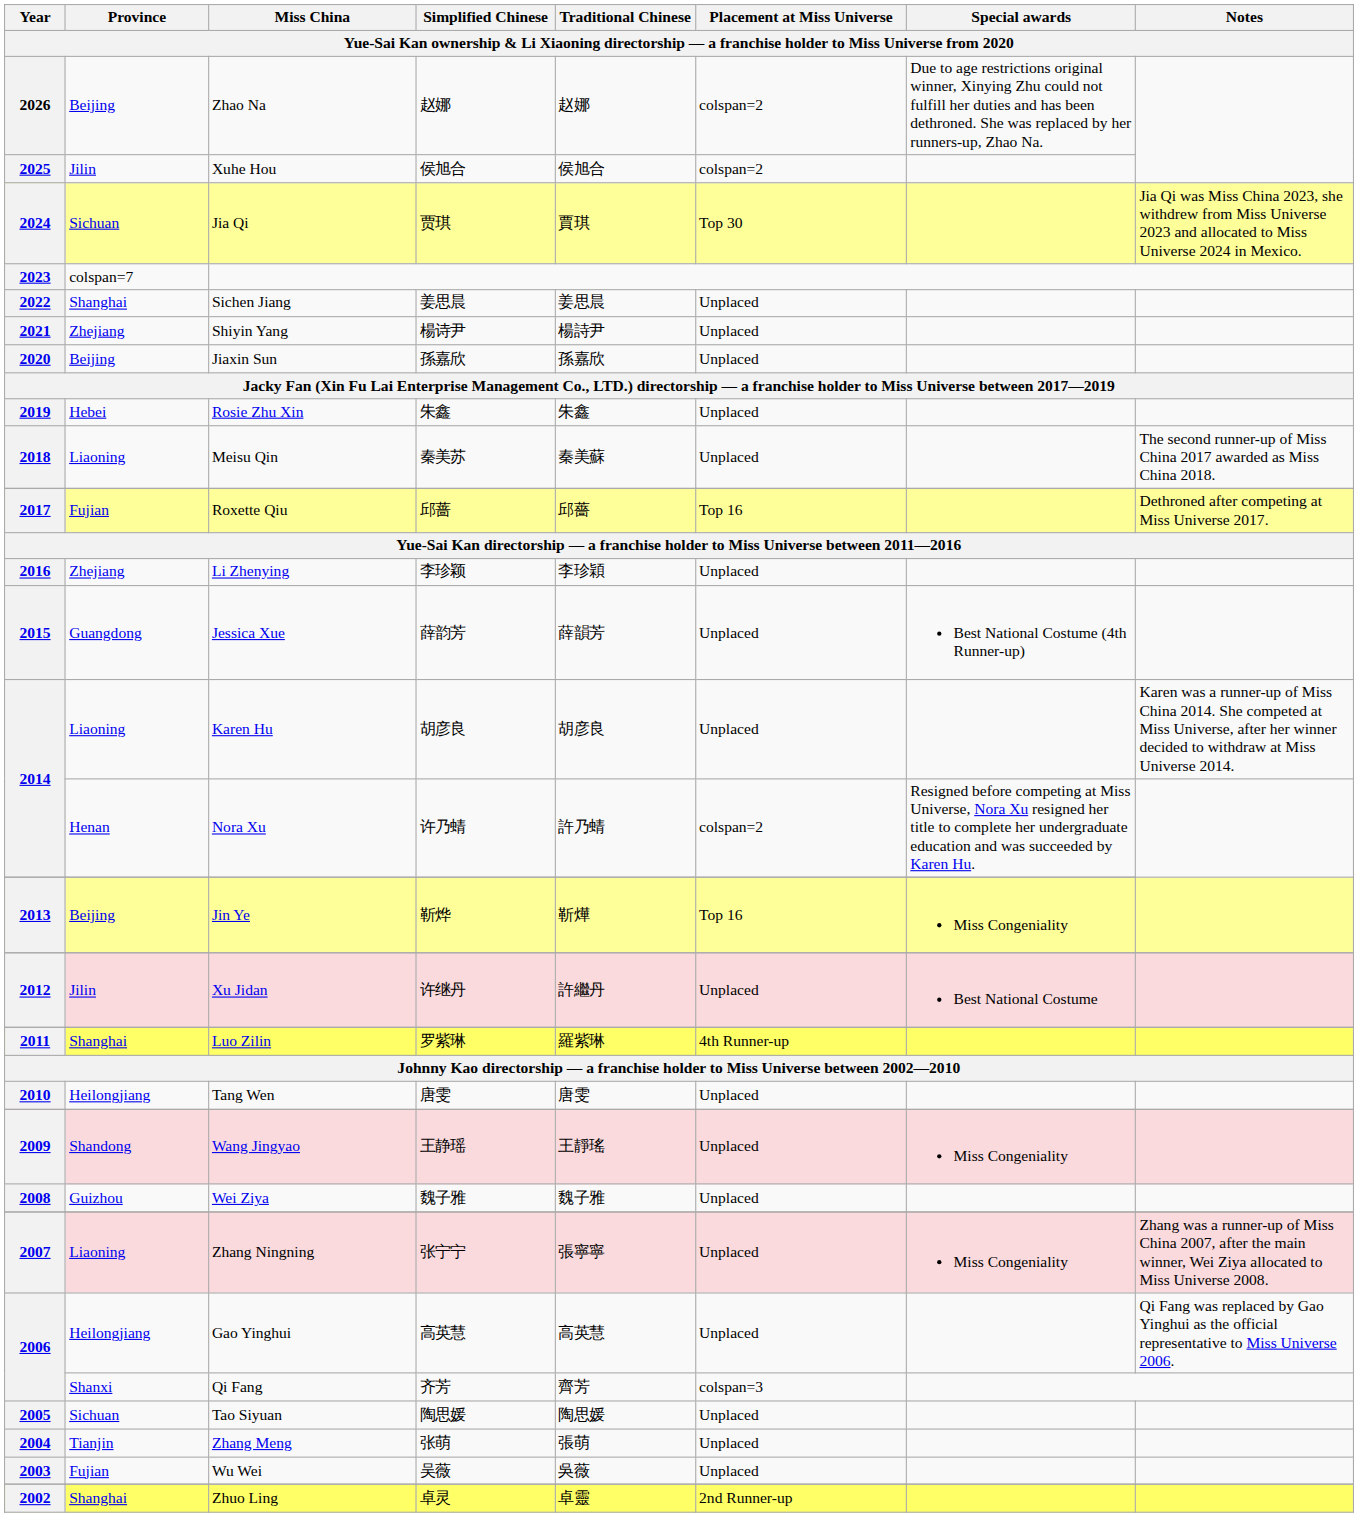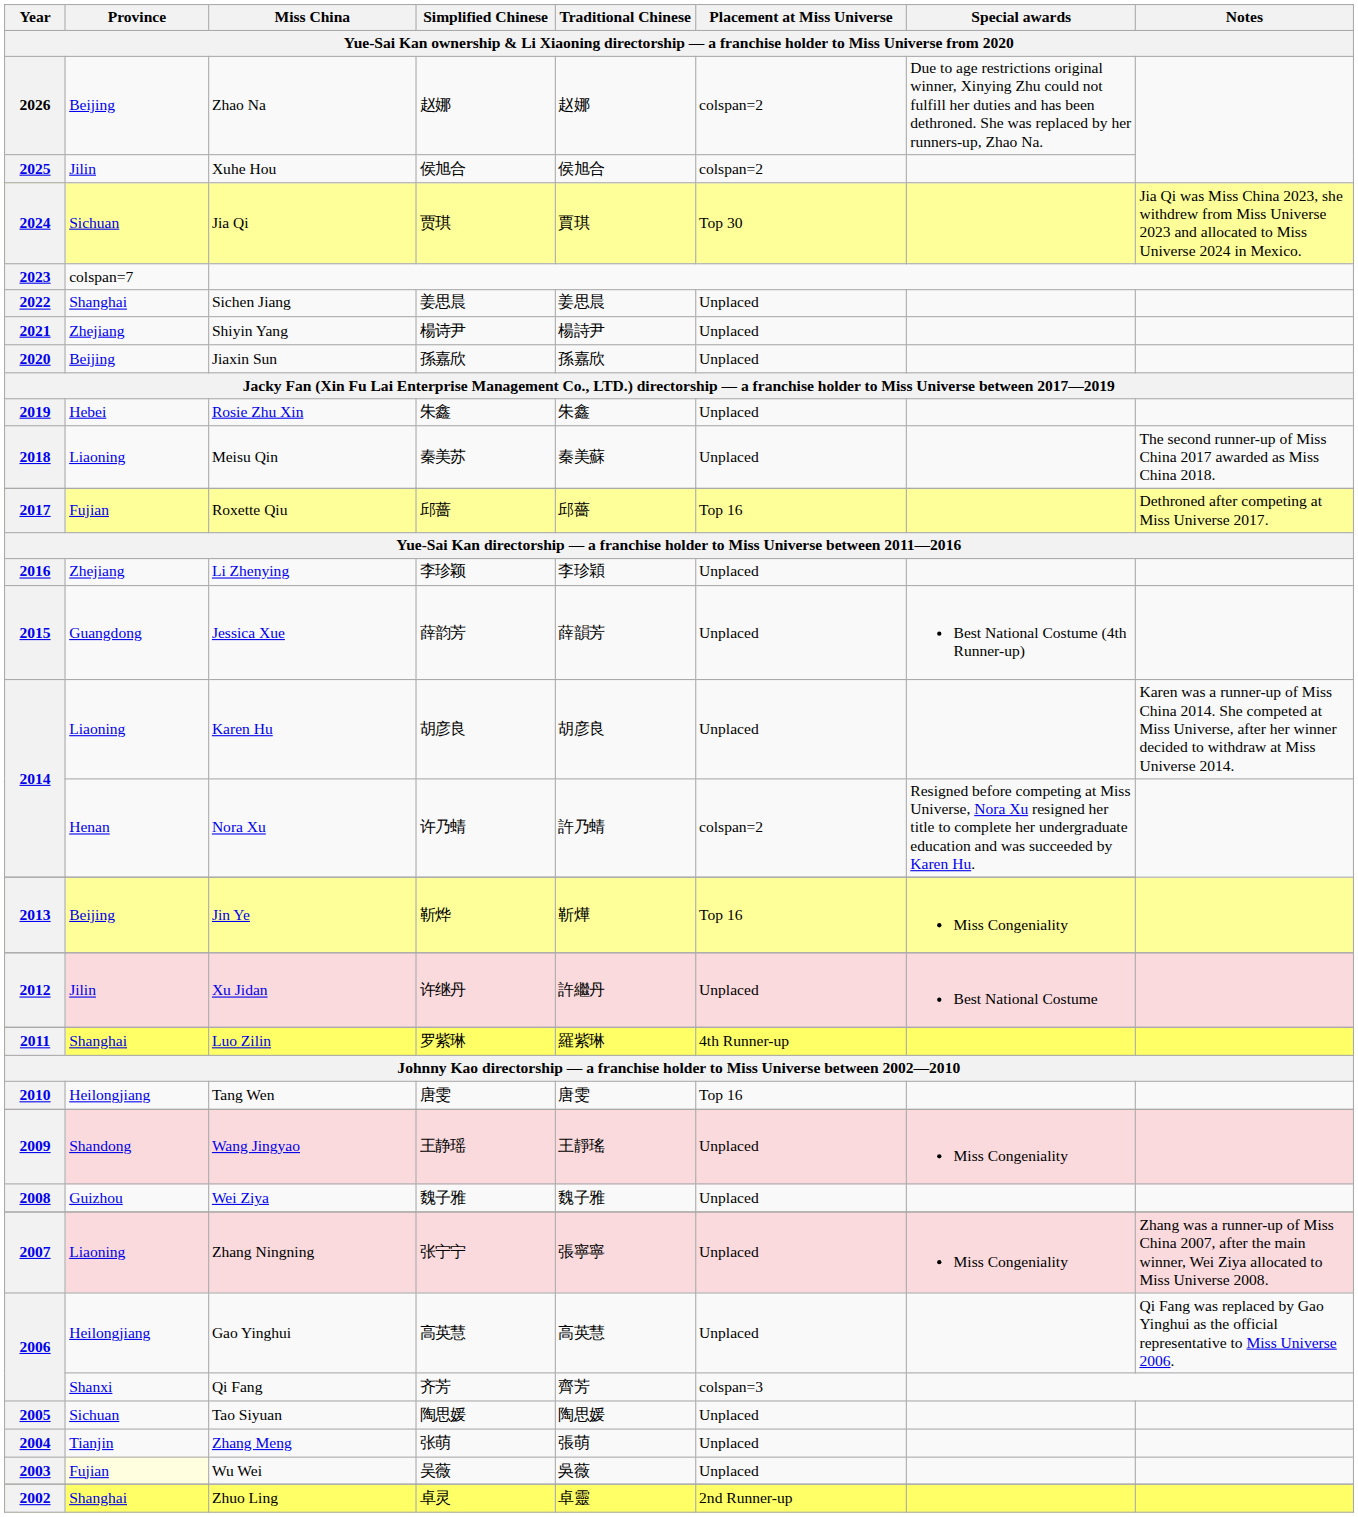(729, 1095) Unplaced -> (721, 1095) Top 16
(89, 1470) no background -> (89, 1470) lightyellow background
